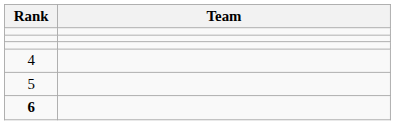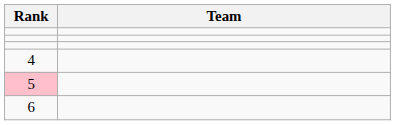(31, 84) no background -> (31, 84) pink background
(31, 107) bold -> (31, 107) normal
